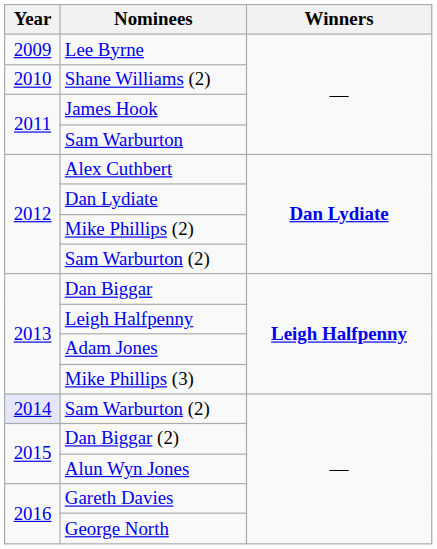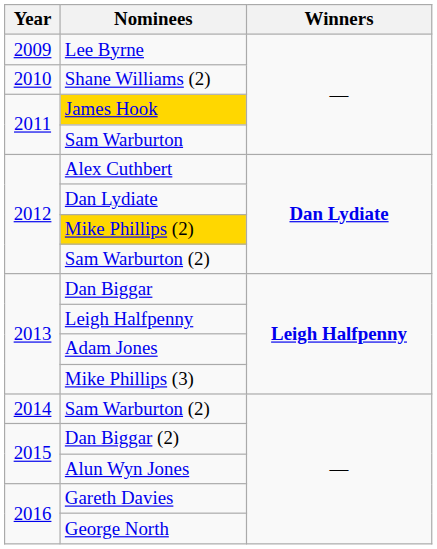(111, 109) no background -> (111, 109) gold background
(129, 229) no background -> (129, 229) gold background
(33, 408) lavender background -> (33, 408) no background
